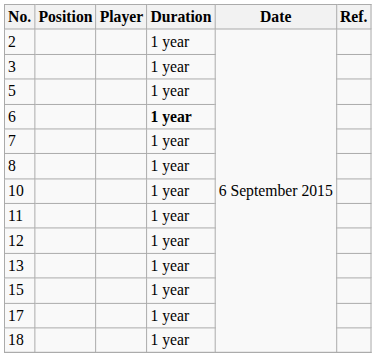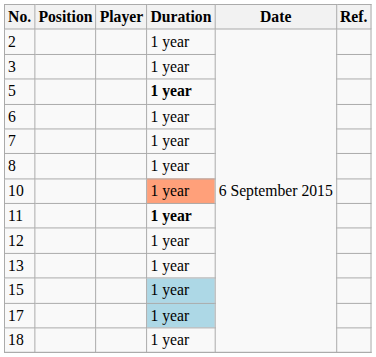(170, 91) normal -> (171, 91) bold
(171, 116) bold -> (170, 116) normal
(170, 191) no background -> (170, 191) lightsalmon background
(170, 215) normal -> (171, 215) bold
(170, 290) no background -> (170, 290) lightblue background
(170, 315) no background -> (170, 315) lightblue background
